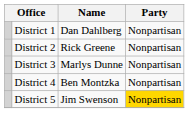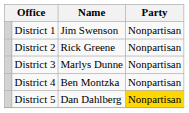(91, 30) Dan Dahlberg -> (89, 30) Jim Swenson
(89, 99) Jim Swenson -> (91, 99) Dan Dahlberg
